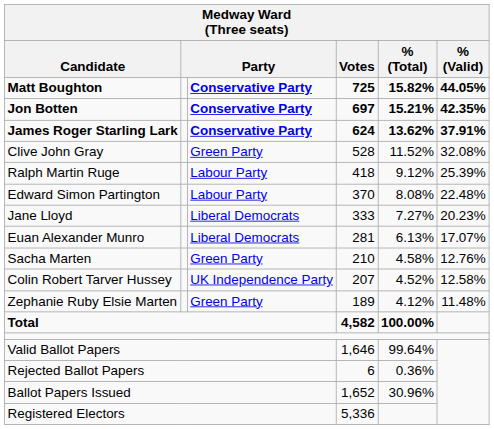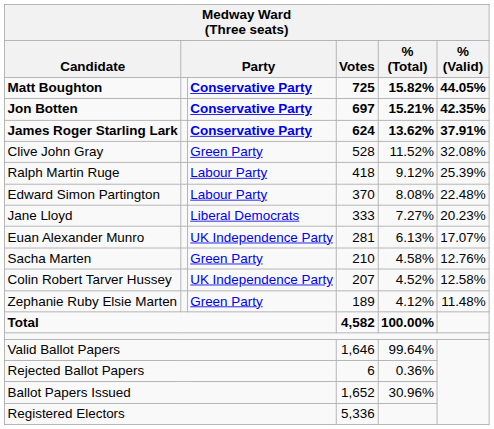(245, 237) Liberal Democrats -> (262, 237) UK Independence Party
